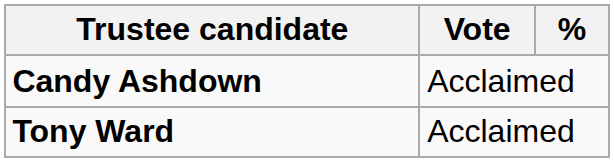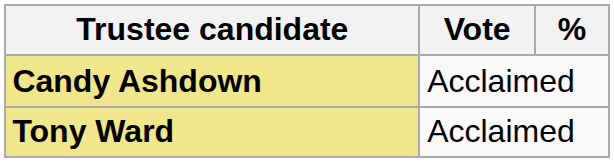(137, 80) no background -> (137, 80) khaki background
(93, 131) no background -> (93, 131) khaki background
